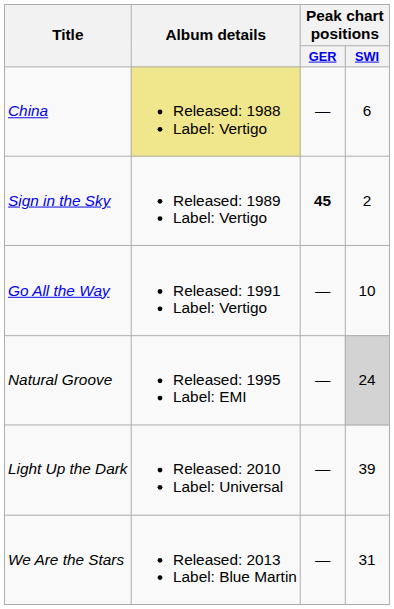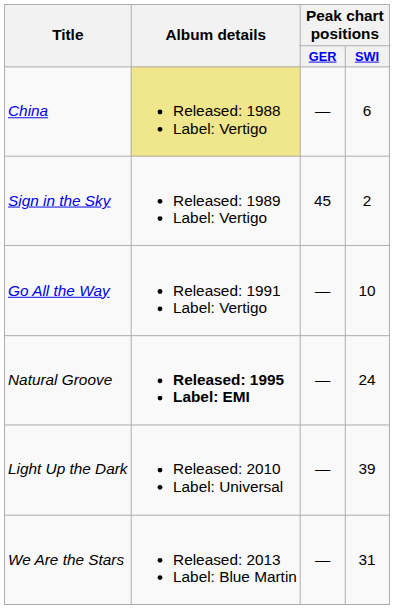(323, 201) bold -> (323, 201) normal
(216, 389) normal -> (216, 389) bold
(367, 380) lightgrey background -> (367, 380) no background
